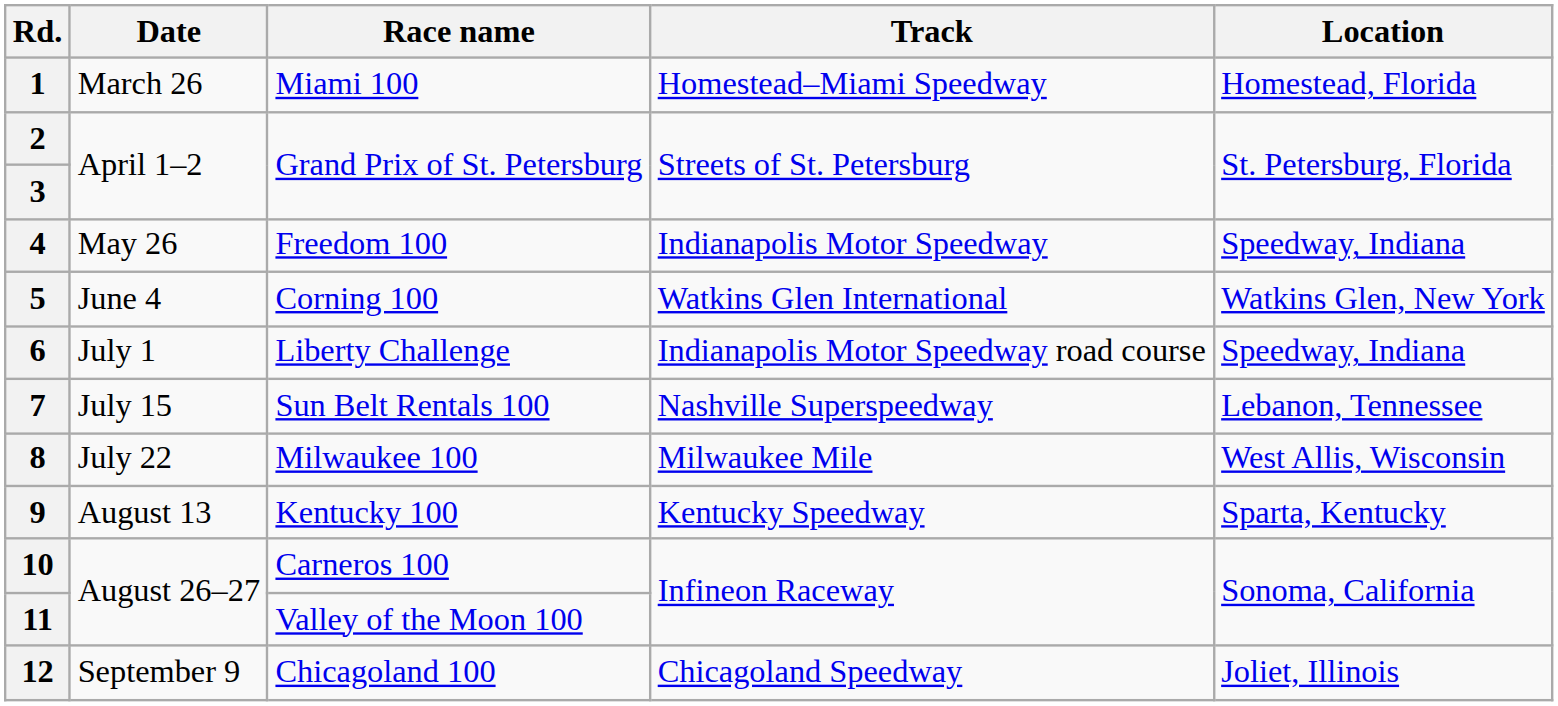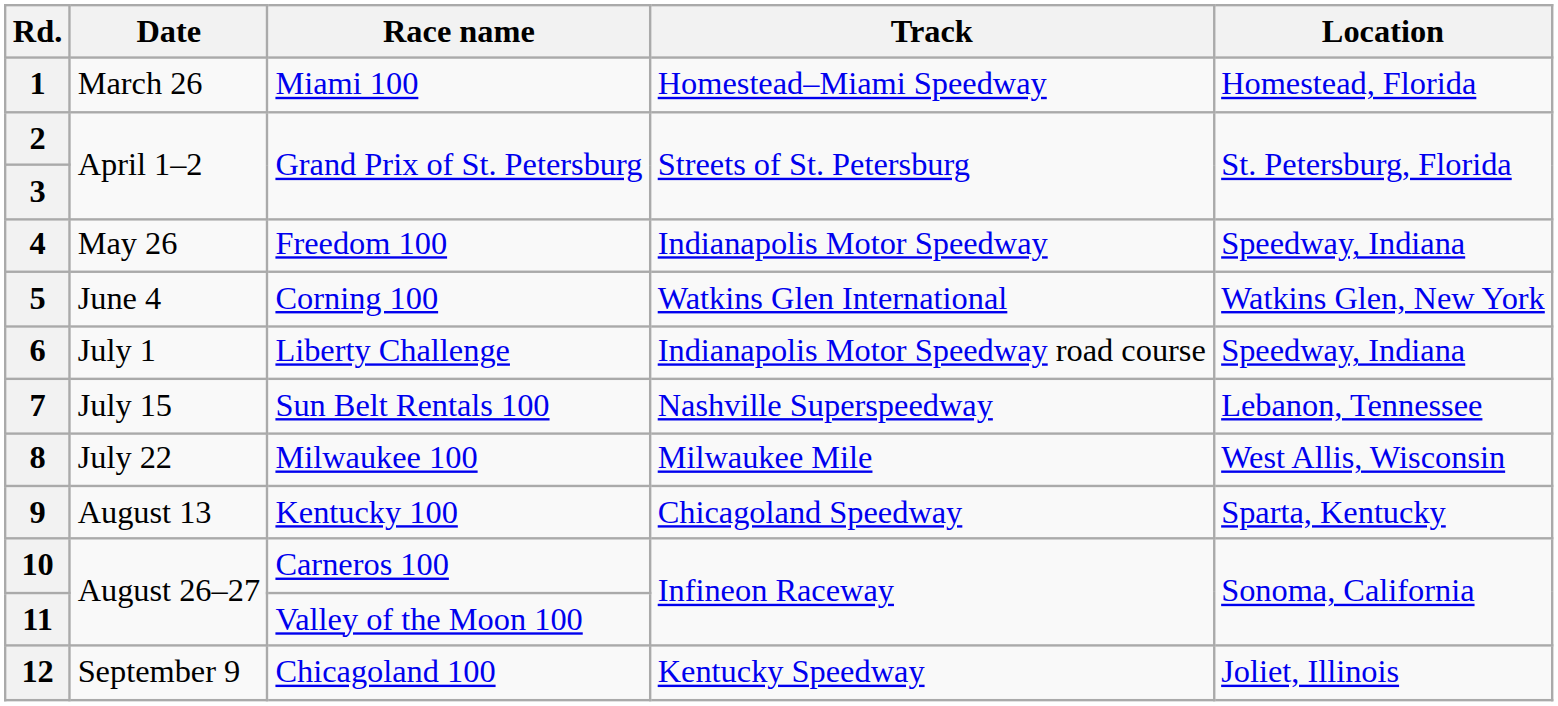(791, 511) Kentucky Speedway -> (810, 511) Chicagoland Speedway
(810, 671) Chicagoland Speedway -> (791, 671) Kentucky Speedway
